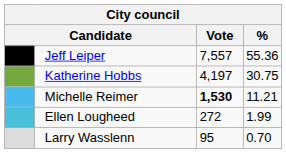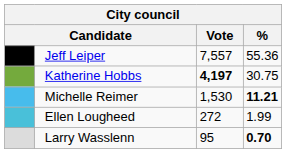(216, 76) normal -> (216, 76) bold
(216, 96) bold -> (216, 96) normal
(262, 96) normal -> (262, 96) bold
(259, 138) normal -> (259, 138) bold
